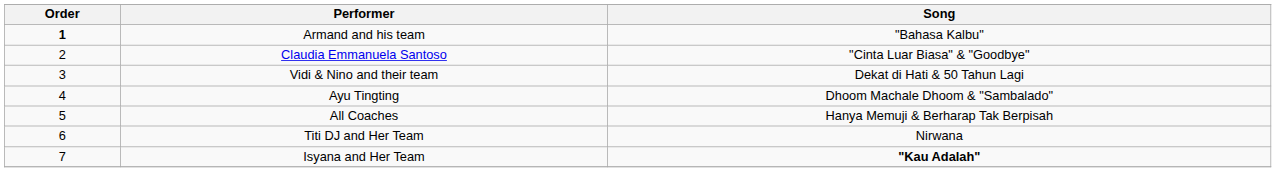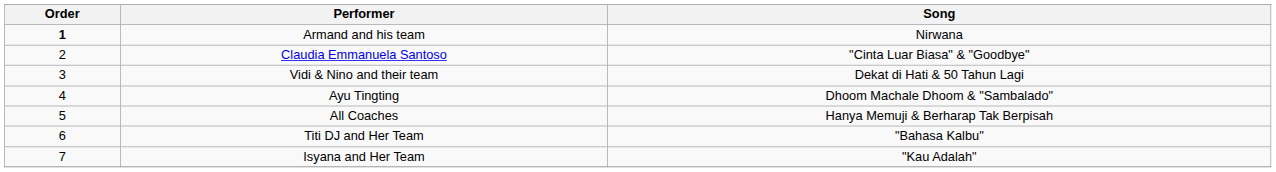(939, 34) "Bahasa Kalbu" -> (939, 34) Nirwana
(939, 136) Nirwana -> (939, 136) "Bahasa Kalbu"
(939, 156) bold -> (939, 156) normal
